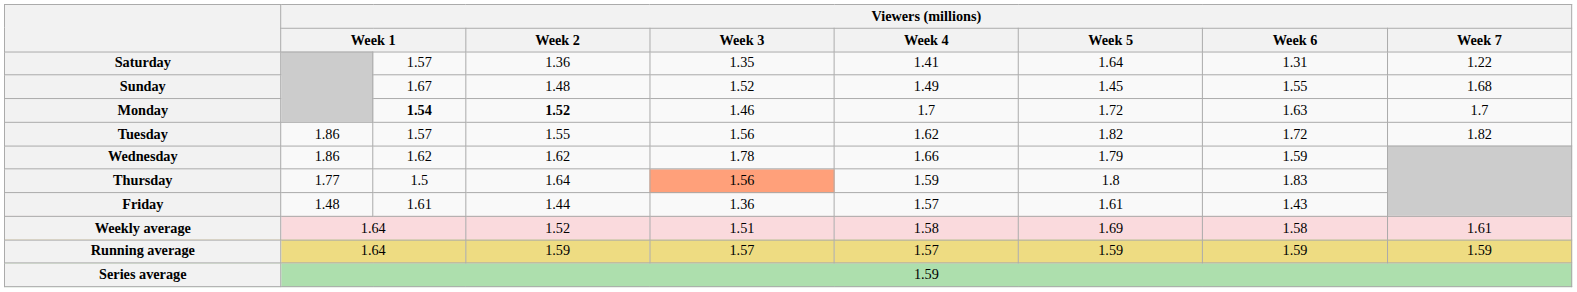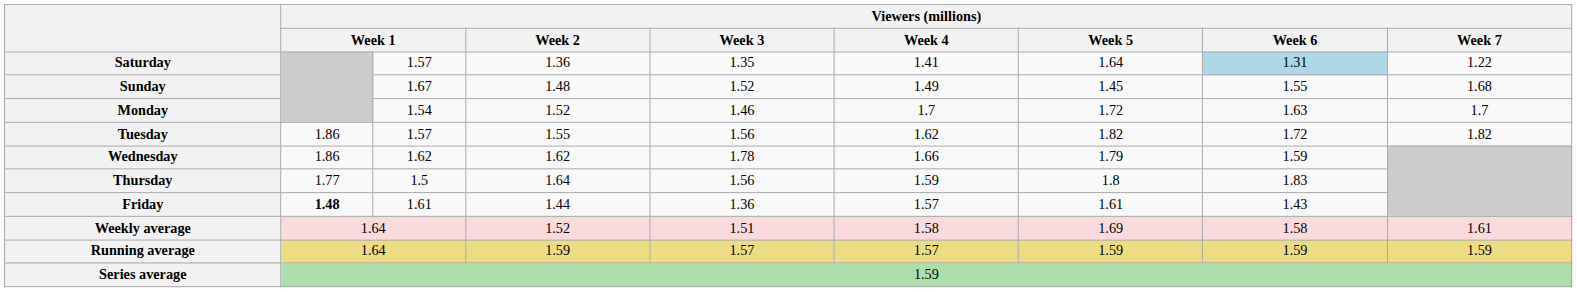(1295, 63) no background -> (1295, 63) lightblue background
(419, 110) bold -> (419, 110) normal
(558, 110) bold -> (558, 110) normal
(742, 181) lightsalmon background -> (742, 181) no background
(327, 204) normal -> (327, 204) bold
